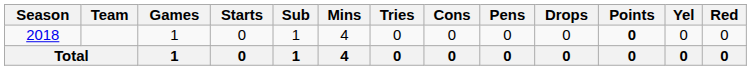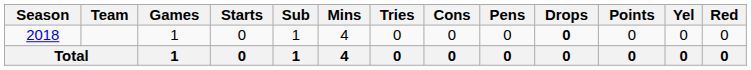(566, 35) normal -> (566, 35) bold
(632, 35) bold -> (632, 35) normal
